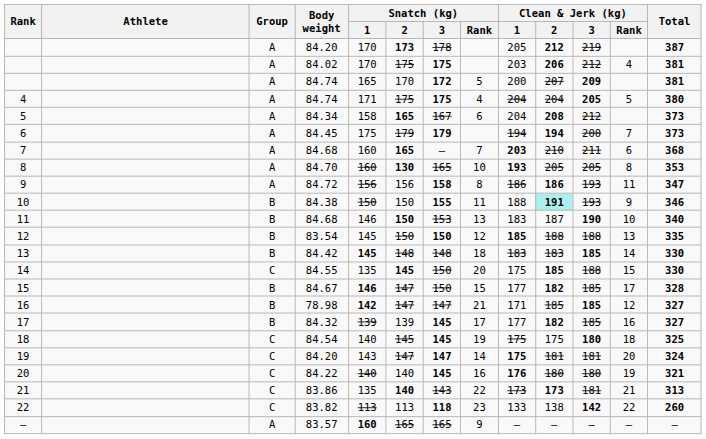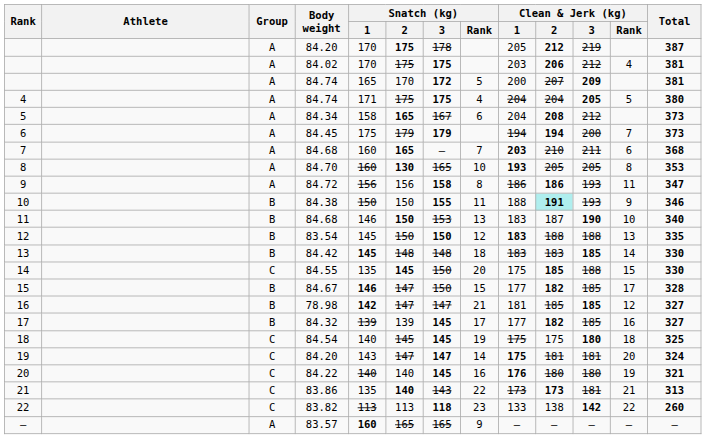(405, 47) 173 -> (405, 47) 175
(517, 236) 185 -> (517, 236) 183
(517, 305) 171 -> (517, 305) 181
